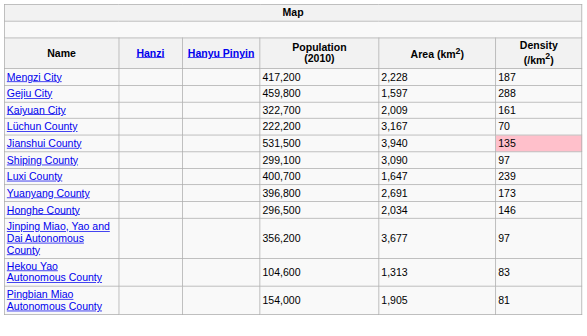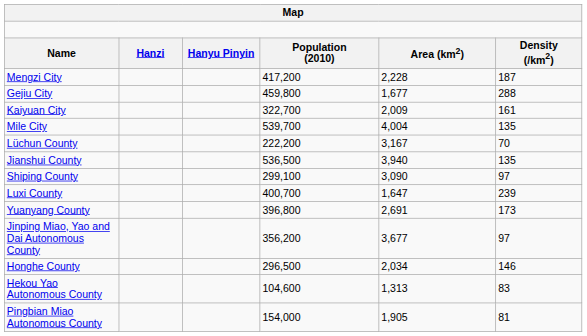(394, 94) 1,597 -> (394, 94) 1,677
+ row: (27, 127)
(282, 144) 531,500 -> (282, 160) 536,500
(507, 144) pink background -> (507, 160) no background
rows swapped: (43, 210) <-> (58, 238)
